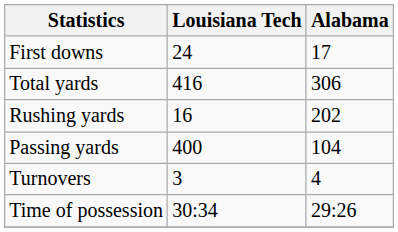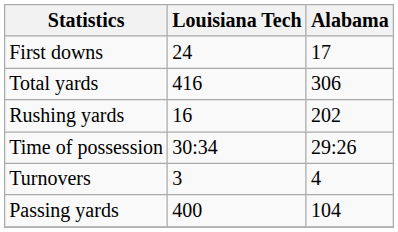rows swapped: (64, 147) <-> (86, 210)
